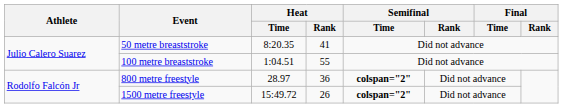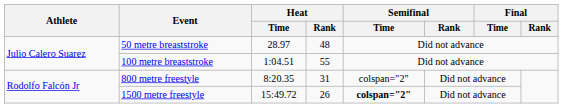(279, 45) 8:20.35 -> (279, 45) 28.97
(325, 45) 41 -> (325, 45) 48
(279, 78) 28.97 -> (279, 78) 8:20.35
(325, 78) 36 -> (325, 78) 31
(384, 78) bold -> (384, 78) normal
